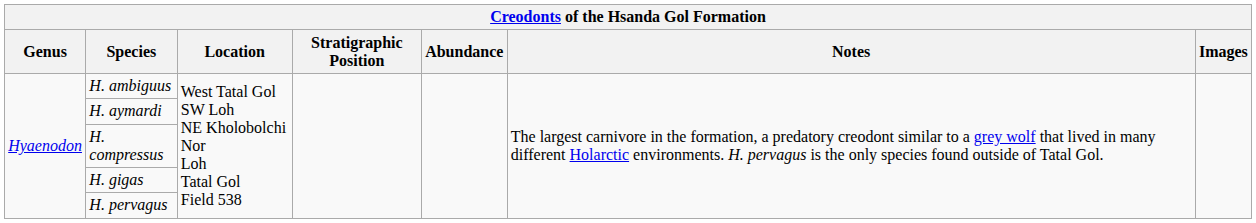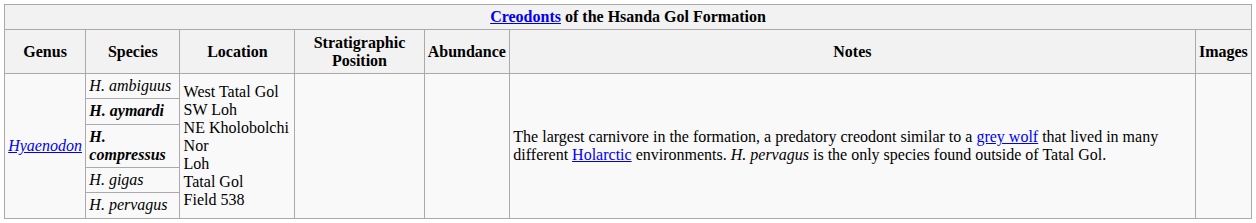(125, 111) normal -> (127, 111) bold
(126, 145) normal -> (128, 145) bold
